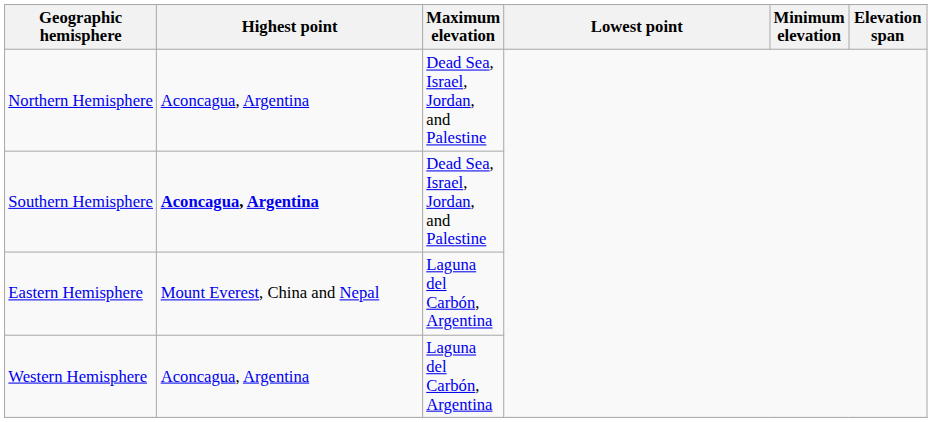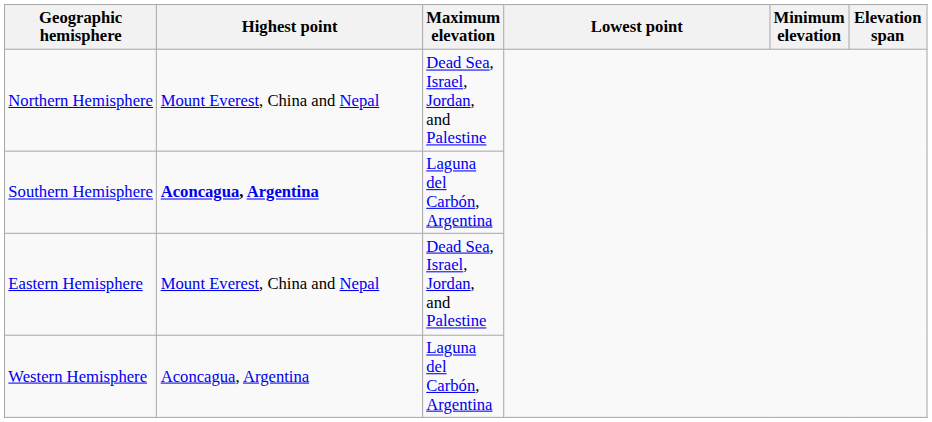(235, 100) Aconcagua, Argentina -> (270, 100) Mount Everest, China and Nepal
(460, 201) Dead Sea, Israel, Jordan, and Palestine -> (459, 192) Laguna del Carbón, Argentina
(459, 293) Laguna del Carbón, Argentina -> (460, 284) Dead Sea, Israel, Jordan, and Palestine
